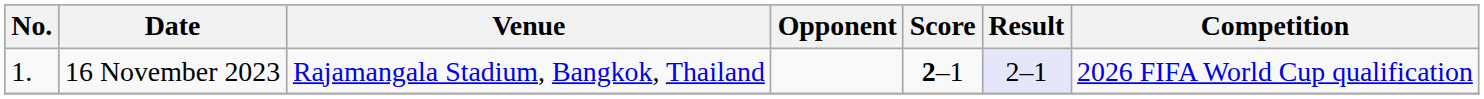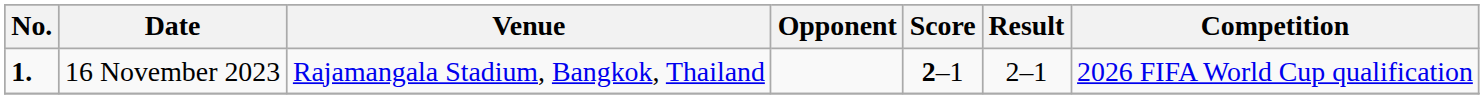(22, 70) normal -> (22, 70) bold
(1026, 70) lavender background -> (1026, 70) no background
